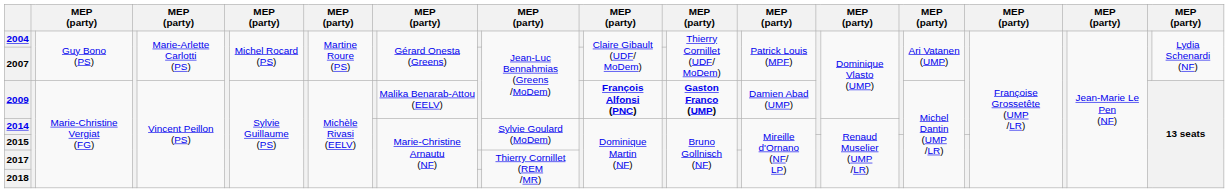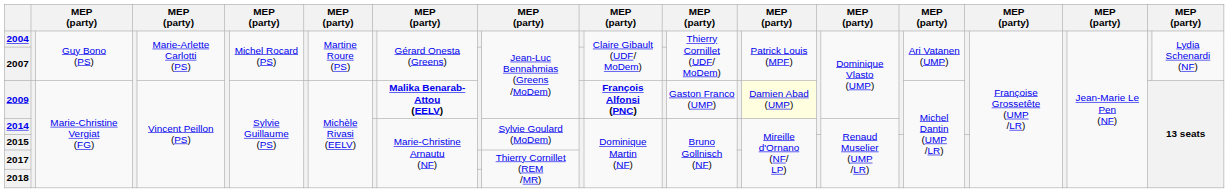(427, 99) normal -> (427, 99) bold
(702, 99) bold -> (702, 99) normal
(779, 99) no background -> (779, 99) lightyellow background
